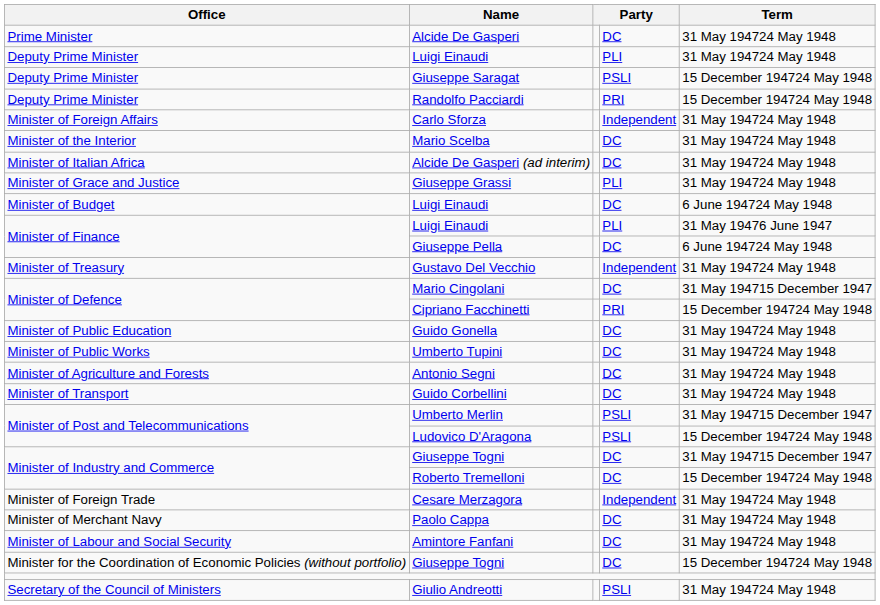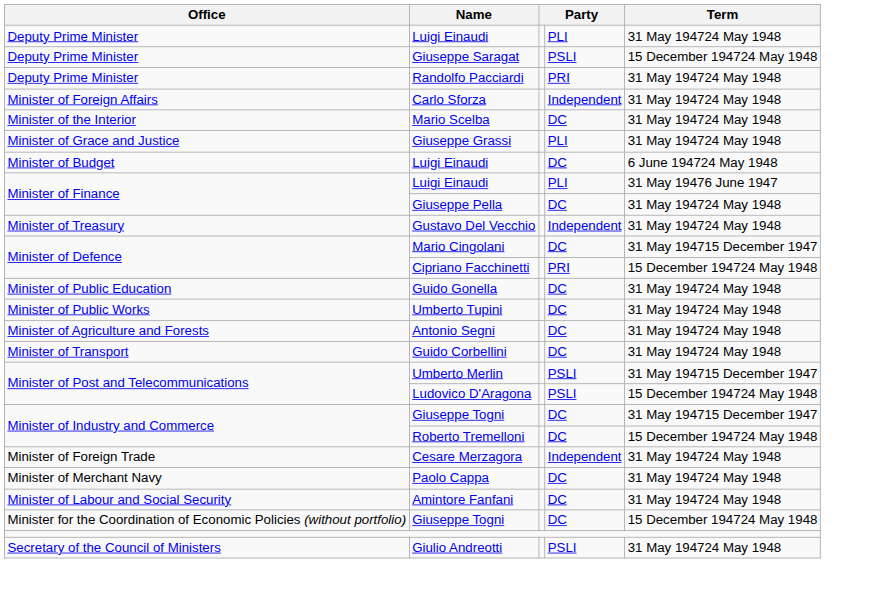- row: (50, 36)
(777, 99) 15 December 194724 May 1948 -> (704, 78) 31 May 194724 May 1948
- row: (76, 162)
(757, 246) 6 June 194724 May 1948 -> (704, 204) 31 May 194724 May 1948
